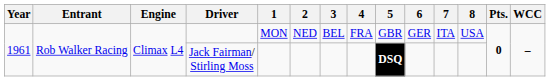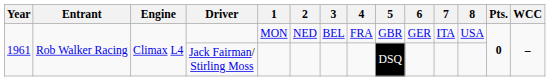(390, 59) bold -> (390, 59) normal
